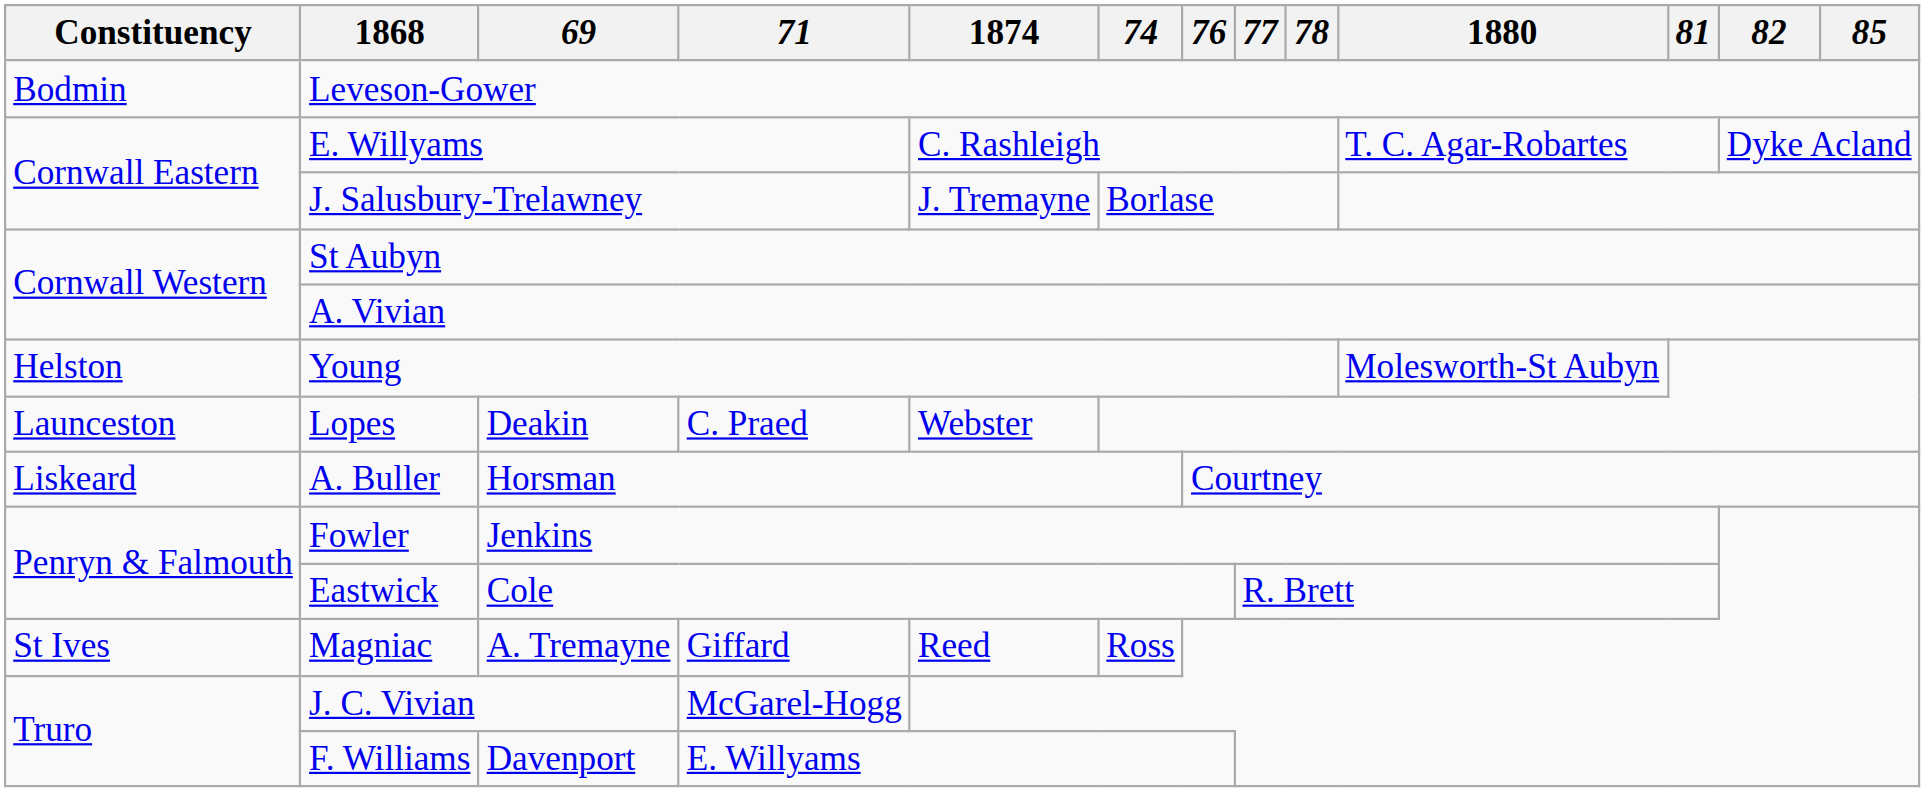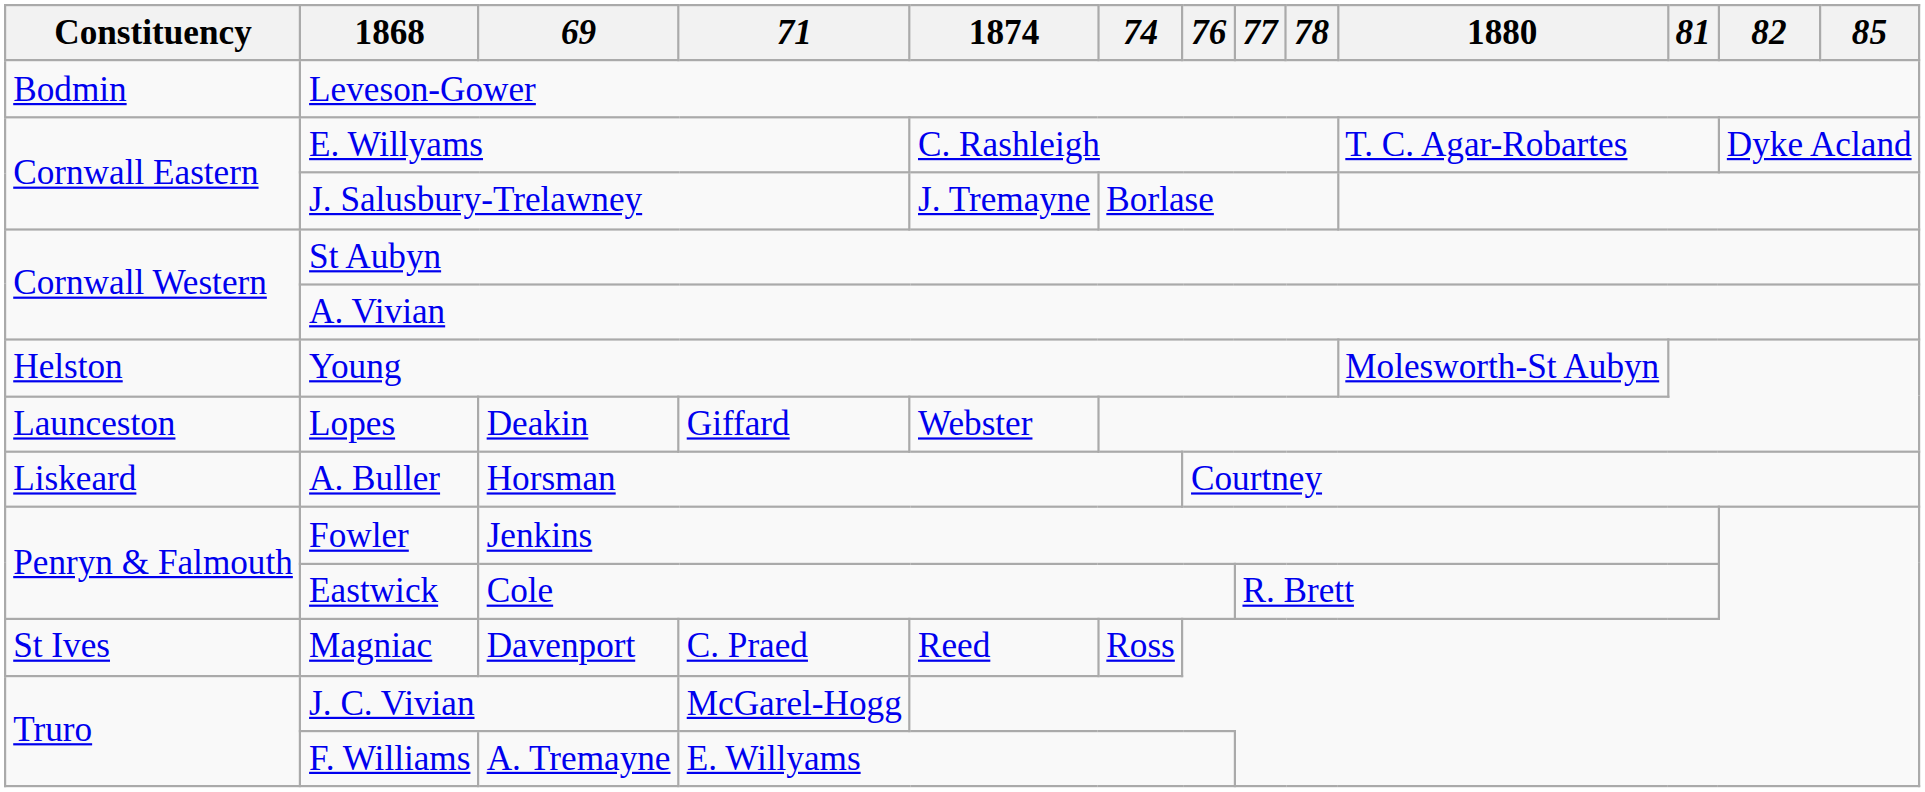(747, 423) C. Praed -> (738, 423) Giffard
(579, 646) A. Tremayne -> (561, 646) Davenport
(738, 646) Giffard -> (747, 646) C. Praed
(561, 758) Davenport -> (579, 758) A. Tremayne
